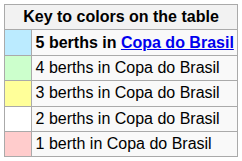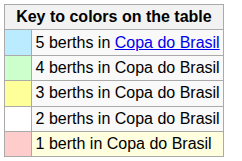(135, 42) bold -> (128, 42) normal
(124, 144) no background -> (124, 144) lightyellow background
